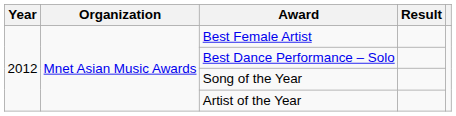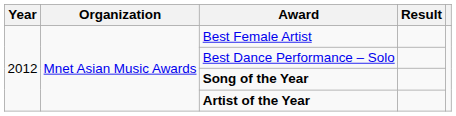(252, 79) normal -> (256, 79) bold
(252, 100) normal -> (256, 100) bold
